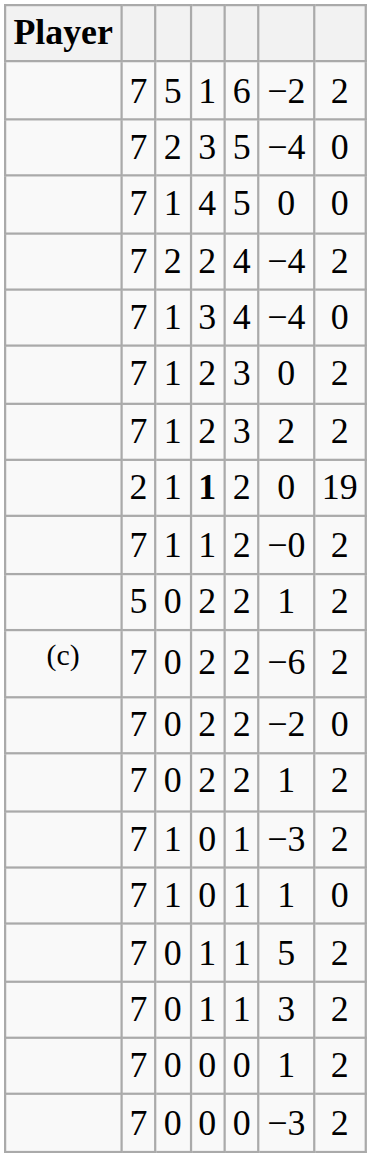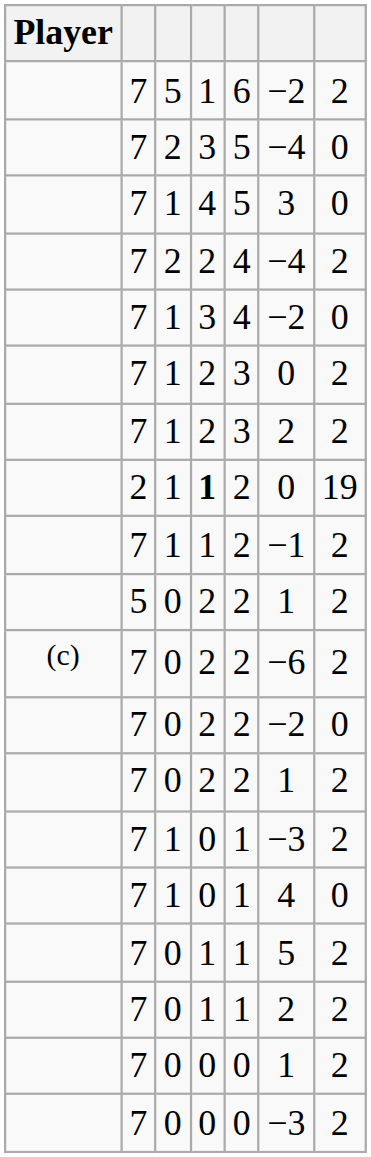(286, 203) 0 -> (286, 203) 3
(286, 317) −4 -> (286, 317) −2
(286, 544) −0 -> (286, 544) −1
(286, 895) 1 -> (286, 895) 4
(286, 1008) 3 -> (286, 1008) 2
